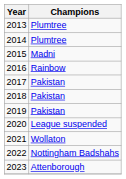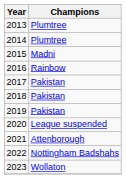(48, 138) Wollaton -> (58, 138) Attenborough
(58, 167) Attenborough -> (48, 167) Wollaton
